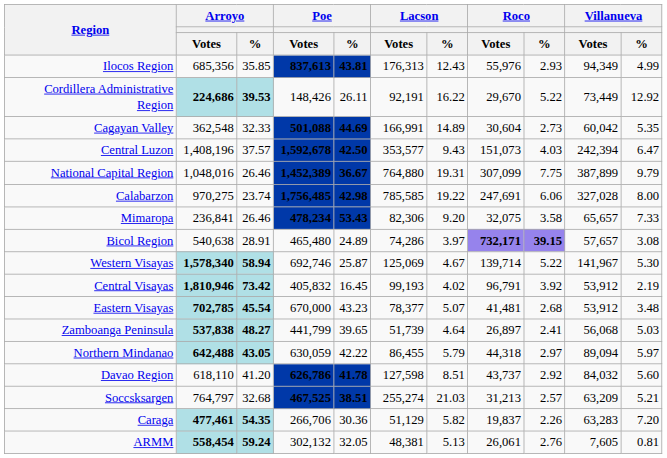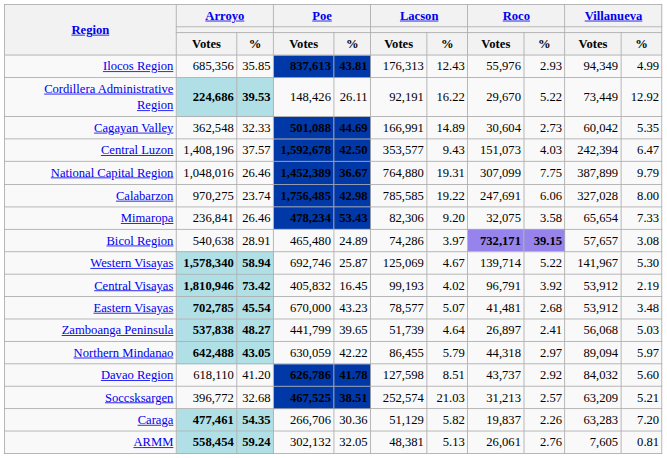(601, 218) 65,657 -> (601, 218) 65,654
(406, 307) 78,377 -> (406, 307) 78,577
(213, 397) 764,797 -> (213, 397) 396,772
(403, 397) 255,274 -> (403, 397) 252,574
